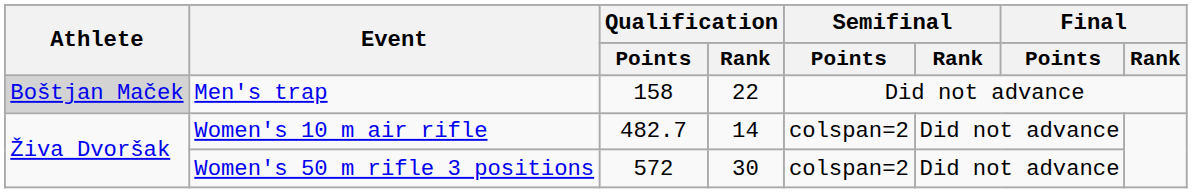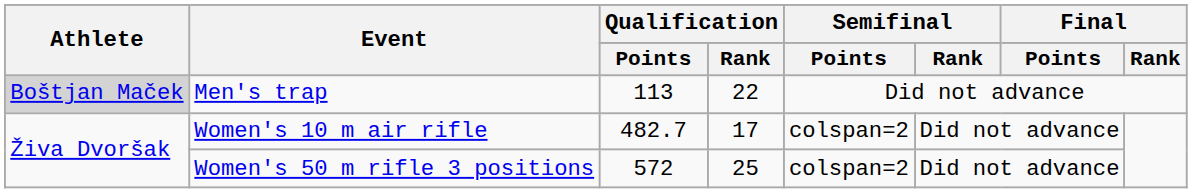(653, 94) 158 -> (653, 94) 113
(745, 131) 14 -> (745, 131) 17
(745, 168) 30 -> (745, 168) 25
